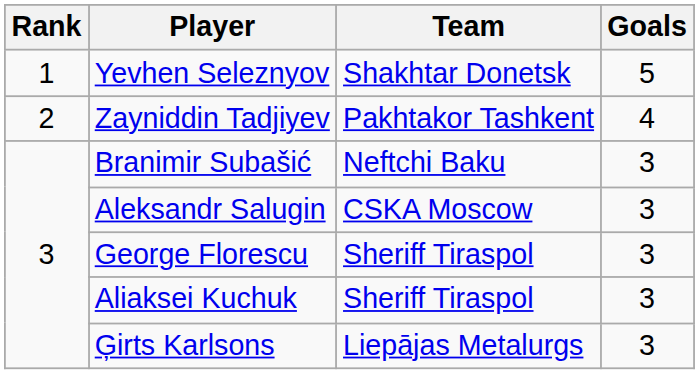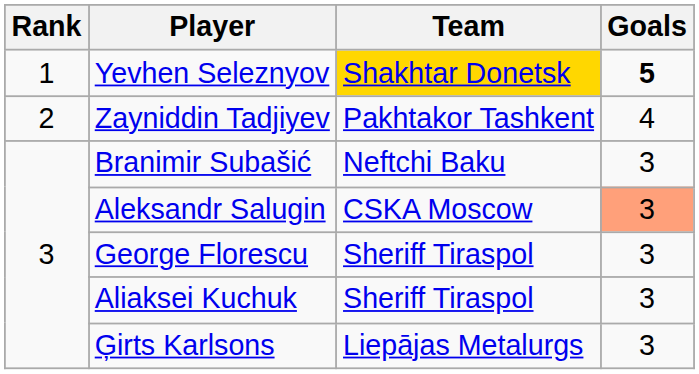(457, 72) no background -> (457, 72) gold background
(647, 72) normal -> (647, 72) bold
(647, 208) no background -> (647, 208) lightsalmon background
